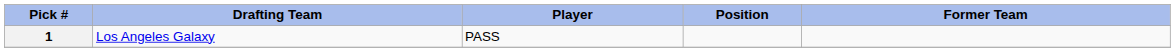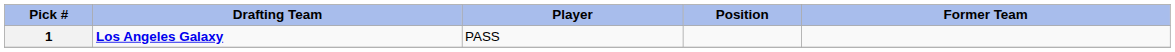(155, 36) normal -> (160, 36) bold
